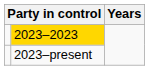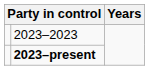(46, 34) gold background -> (46, 34) no background
(53, 55) normal -> (55, 55) bold
